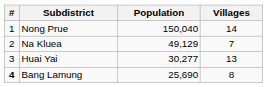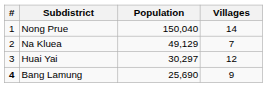(183, 59) 30,277 -> (183, 59) 30,297
(231, 59) 13 -> (231, 59) 12
(231, 74) 8 -> (231, 74) 9
